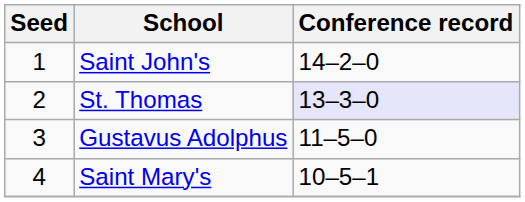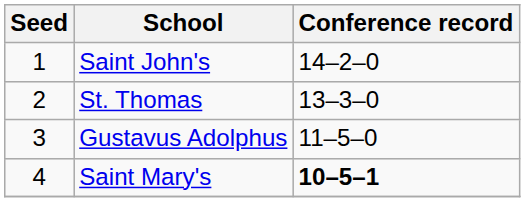(339, 100) lavender background -> (339, 100) no background
(339, 176) normal -> (339, 176) bold
